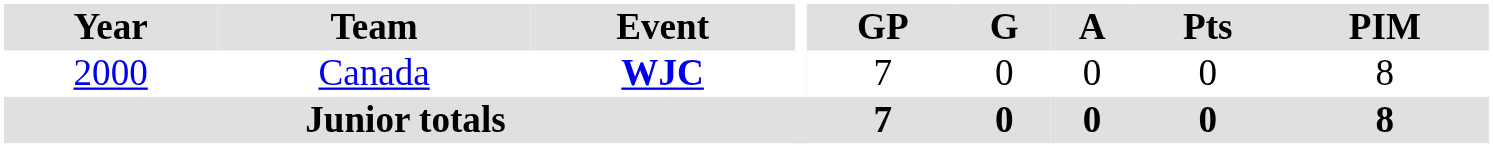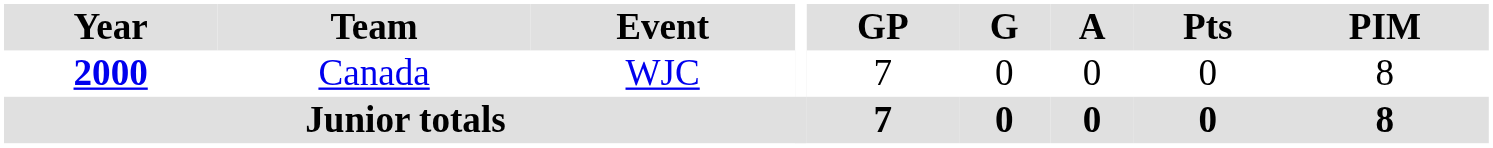(111, 72) normal -> (111, 72) bold
(663, 72) bold -> (663, 72) normal
